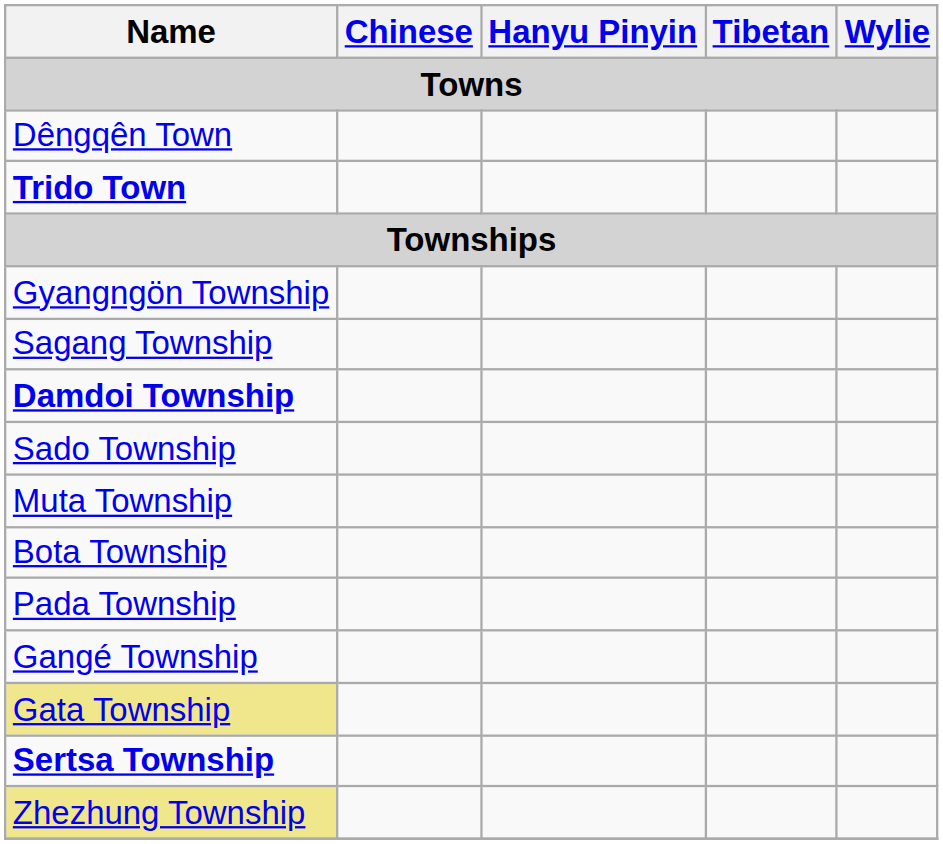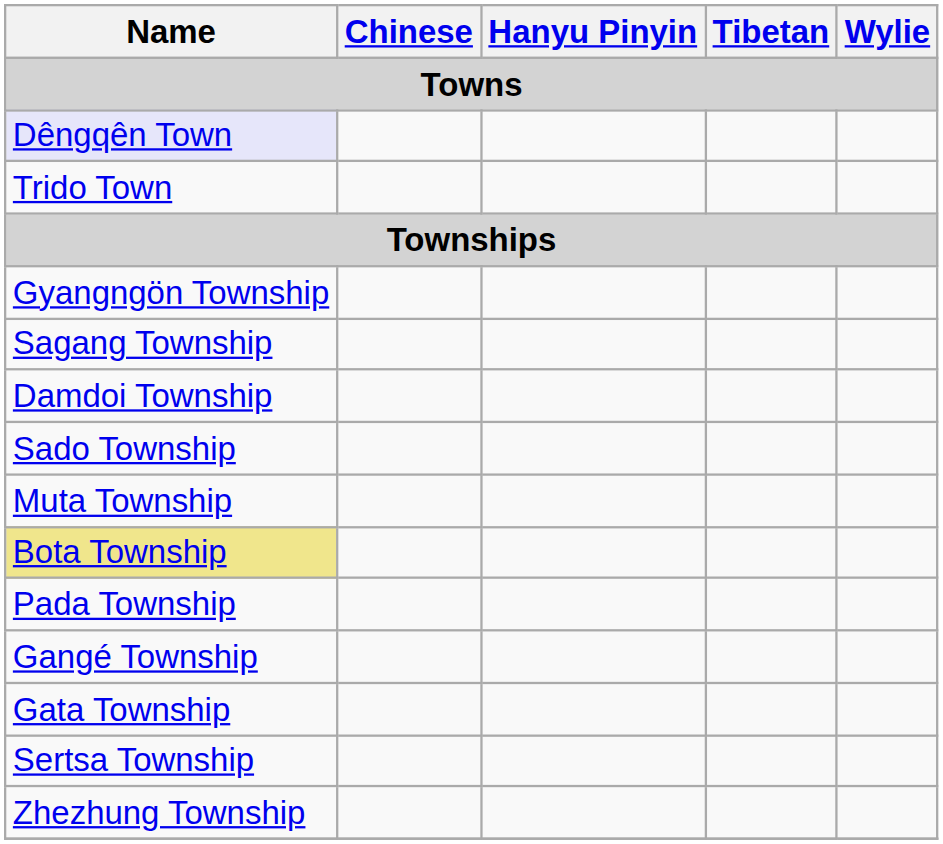(123, 136) no background -> (123, 136) lavender background
(100, 188) bold -> (93, 188) normal
(154, 396) bold -> (143, 396) normal
(120, 553) no background -> (120, 553) khaki background
(122, 709) khaki background -> (122, 709) no background
(143, 761) bold -> (133, 761) normal
(159, 813) khaki background -> (159, 813) no background
